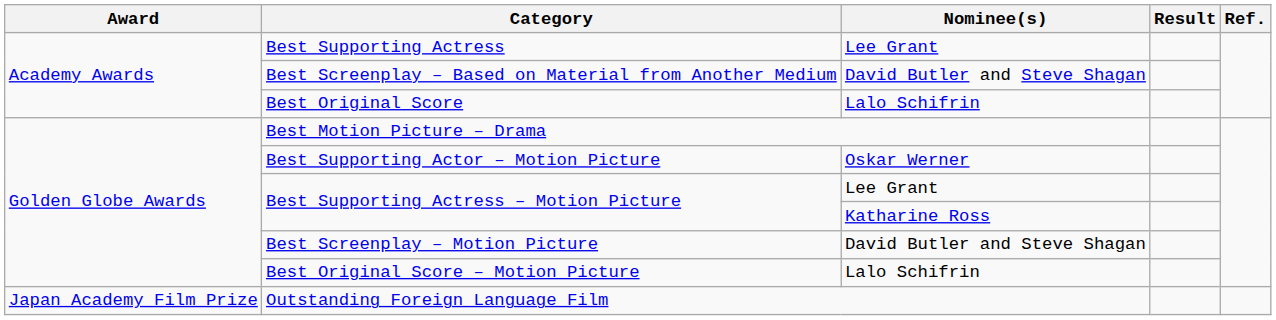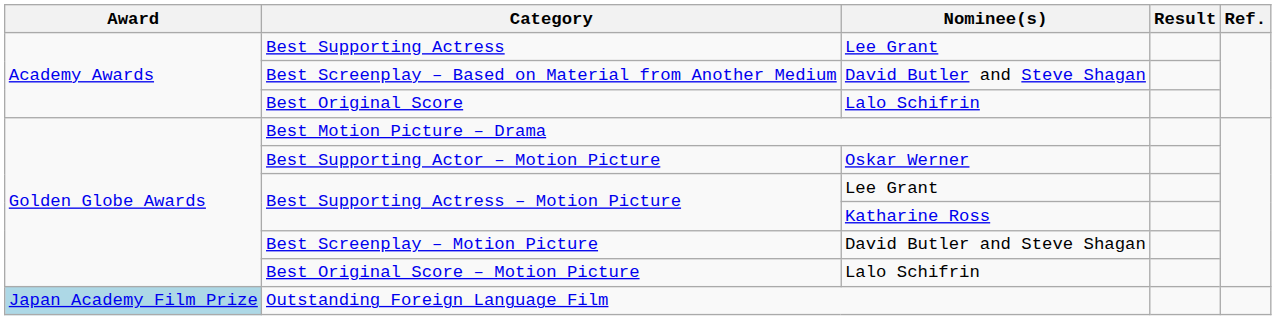(133, 301) no background -> (133, 301) lightblue background
